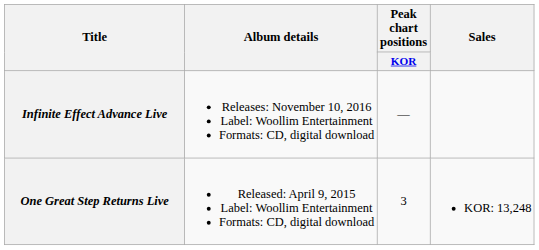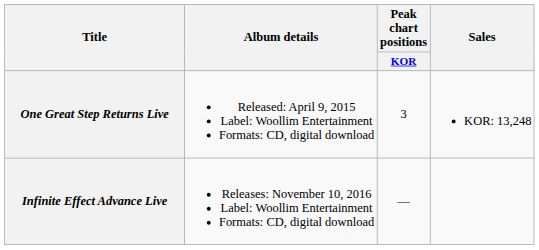rows swapped: (95, 201) <-> (95, 114)
